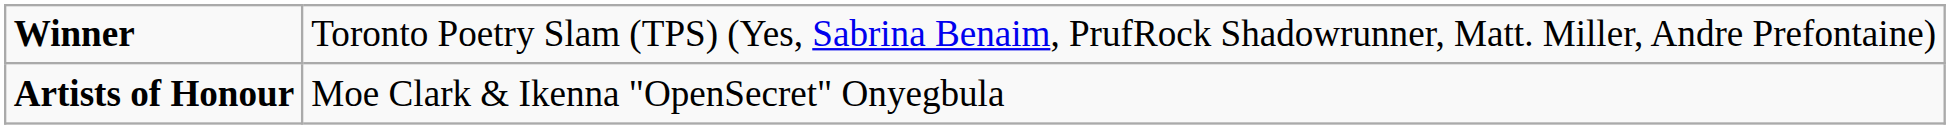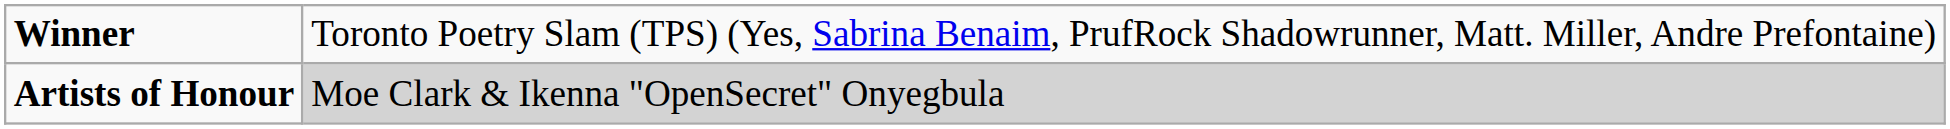(658, 92) no background -> (658, 92) lightgrey background
